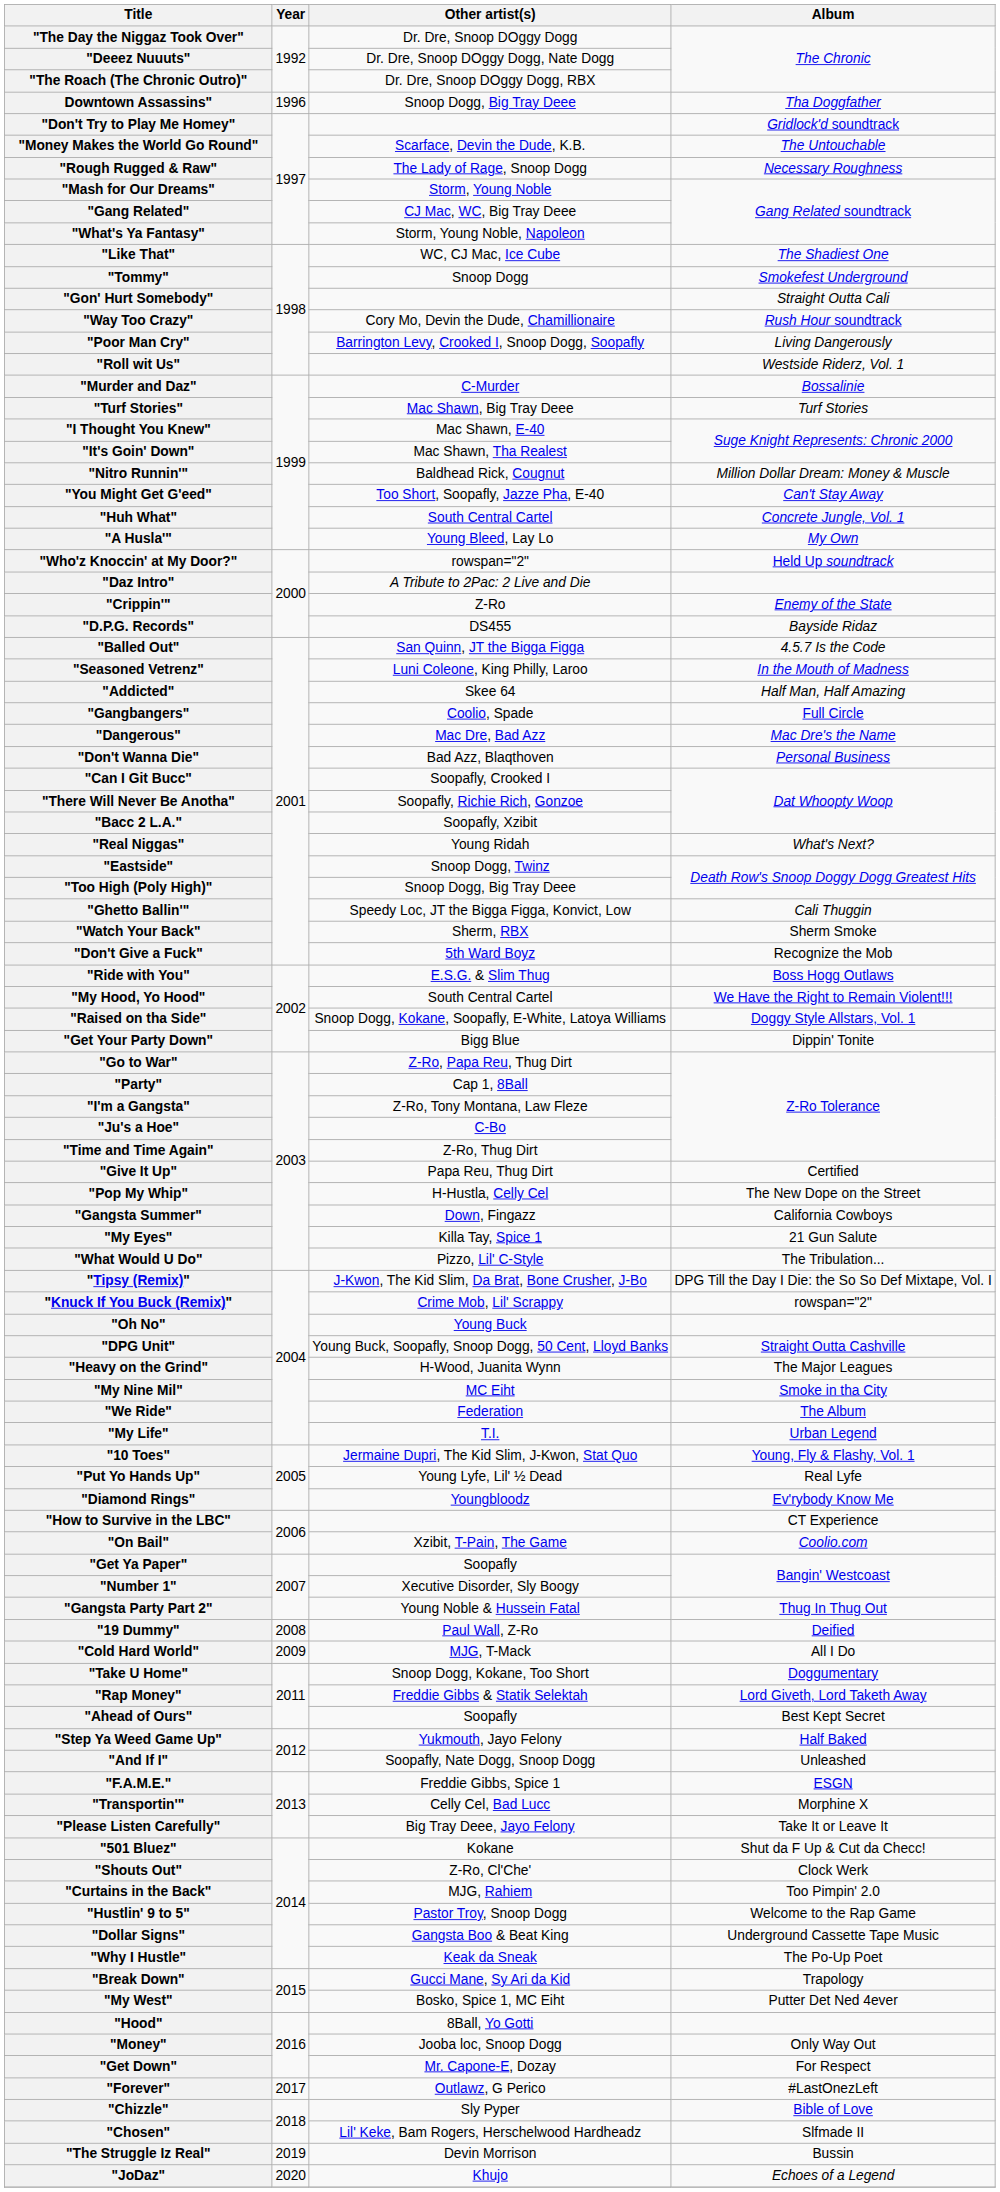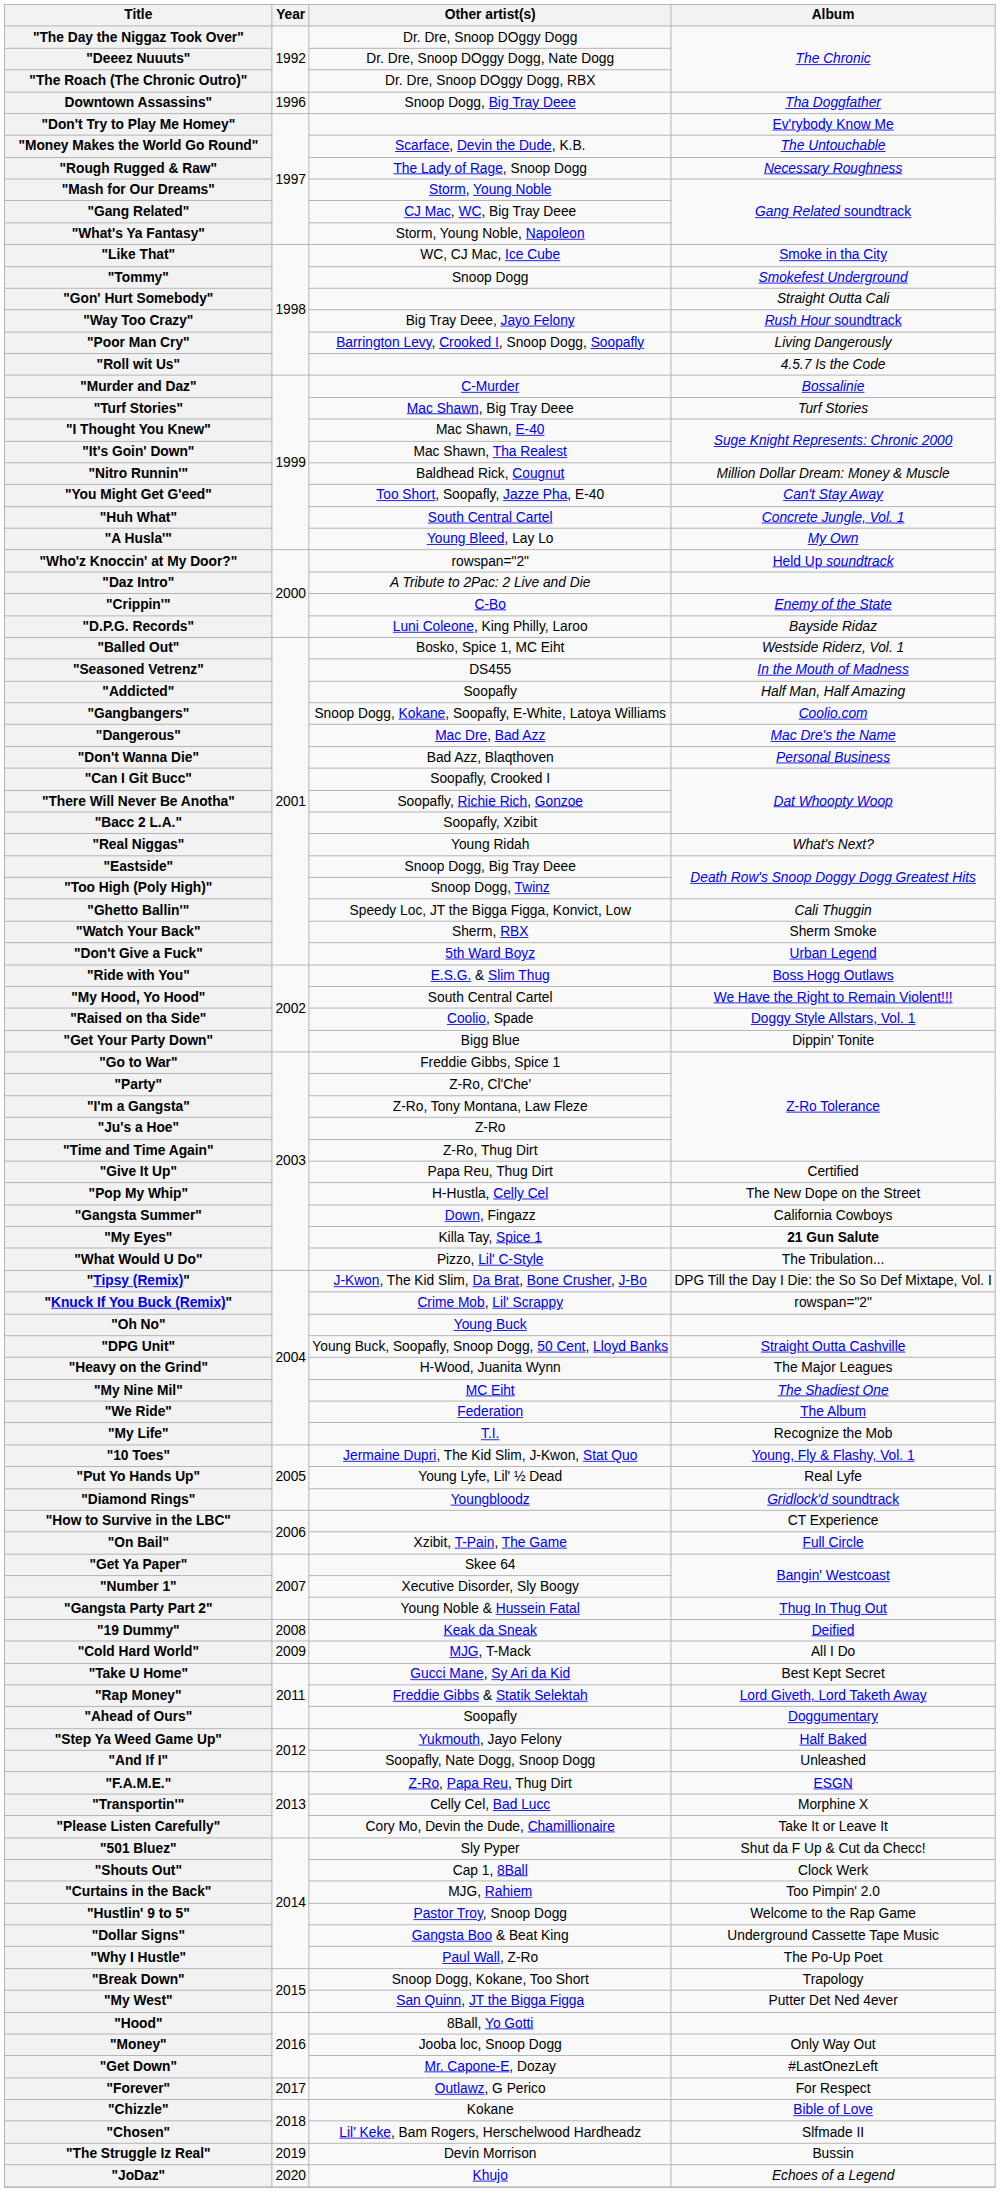(833, 124) Gridlock'd soundtrack -> (833, 124) Ev'rybody Know Me
(833, 255) The Shadiest One -> (833, 255) Smoke in tha City
(490, 320) Cory Mo, Devin the Dude, Chamillionaire -> (490, 320) Big Tray Deee, Jayo Felony
(833, 364) Westside Riderz, Vol. 1 -> (833, 364) 4.5.7 Is the Code
(490, 604) Z-Ro -> (490, 604) C-Bo
(490, 626) DS455 -> (490, 626) Luni Coleone, King Philly, Laroo
(490, 648) San Quinn, JT the Bigga Figga -> (490, 648) Bosko, Spice 1, MC Eiht
(833, 648) 4.5.7 Is the Code -> (833, 648) Westside Riderz, Vol. 1
(490, 670) Luni Coleone, King Philly, Laroo -> (490, 670) DS455
(490, 691) Skee 64 -> (490, 691) Soopafly
(490, 713) Coolio, Spade -> (490, 713) Snoop Dogg, Kokane, Soopafly, E-White, Latoya Williams
(833, 713) Full Circle -> (833, 713) Coolio.com
(490, 866) Snoop Dogg, Twinz -> (490, 866) Snoop Dogg, Big Tray Deee
(490, 888) Snoop Dogg, Big Tray Deee -> (490, 888) Snoop Dogg, Twinz
(833, 953) Recognize the Mob -> (833, 953) Urban Legend
(490, 1019) Snoop Dogg, Kokane, Soopafly, E-White, Latoya Williams -> (490, 1019) Coolio, Spade
(490, 1062) Z-Ro, Papa Reu, Thug Dirt -> (490, 1062) Freddie Gibbs, Spice 1
(490, 1084) Cap 1, 8Ball -> (490, 1084) Z-Ro, Cl'Che'
(490, 1128) C-Bo -> (490, 1128) Z-Ro
(833, 1237) normal -> (833, 1237) bold
(833, 1390) Smoke in tha City -> (833, 1390) The Shadiest One
(833, 1433) Urban Legend -> (833, 1433) Recognize the Mob
(833, 1499) Ev'rybody Know Me -> (833, 1499) Gridlock'd soundtrack
(833, 1542) Coolio.com -> (833, 1542) Full Circle
(490, 1564) Soopafly -> (490, 1564) Skee 64
(490, 1630) Paul Wall, Z-Ro -> (490, 1630) Keak da Sneak
(490, 1673) Snoop Dogg, Kokane, Too Short -> (490, 1673) Gucci Mane, Sy Ari da Kid
(833, 1673) Doggumentary -> (833, 1673) Best Kept Secret
(833, 1717) Best Kept Secret -> (833, 1717) Doggumentary
(490, 1783) Freddie Gibbs, Spice 1 -> (490, 1783) Z-Ro, Papa Reu, Thug Dirt
(490, 1826) Big Tray Deee, Jayo Felony -> (490, 1826) Cory Mo, Devin the Dude, Chamillionaire
(490, 1848) Kokane -> (490, 1848) Sly Pyper
(490, 1870) Z-Ro, Cl'Che' -> (490, 1870) Cap 1, 8Ball
(490, 1957) Keak da Sneak -> (490, 1957) Paul Wall, Z-Ro
(490, 1979) Gucci Mane, Sy Ari da Kid -> (490, 1979) Snoop Dogg, Kokane, Too Short
(490, 2001) Bosko, Spice 1, MC Eiht -> (490, 2001) San Quinn, JT the Bigga Figga
(833, 2066) For Respect -> (833, 2066) #LastOnezLeft
(833, 2088) #LastOnezLeft -> (833, 2088) For Respect
(490, 2110) Sly Pyper -> (490, 2110) Kokane
